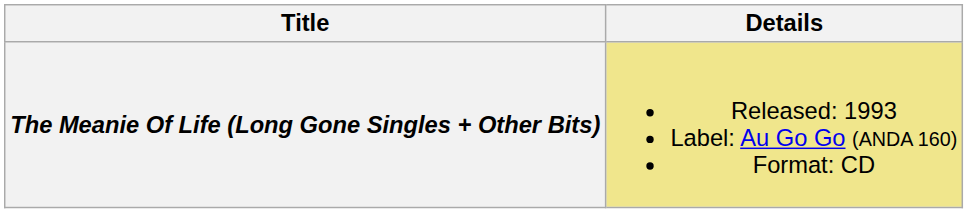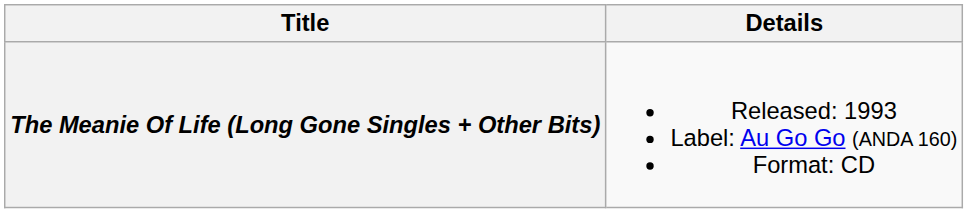(784, 138) khaki background -> (784, 138) no background
